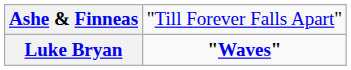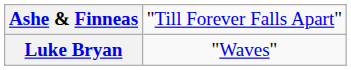(244, 49) bold -> (244, 49) normal
